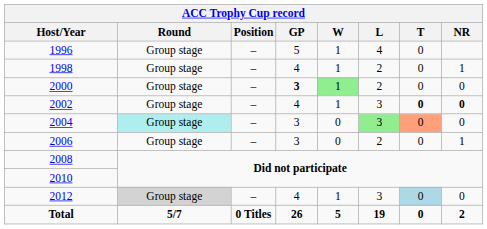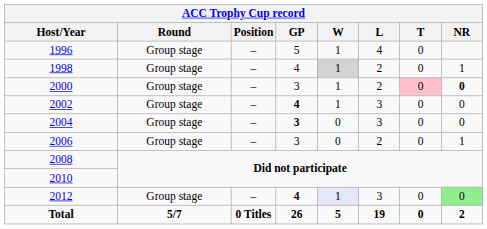(338, 68) no background -> (338, 68) lightgrey background
(297, 86) bold -> (297, 86) normal
(338, 86) lightgreen background -> (338, 86) no background
(421, 86) no background -> (421, 86) pink background
(462, 86) normal -> (462, 86) bold
(297, 104) normal -> (297, 104) bold
(421, 104) bold -> (421, 104) normal
(462, 104) bold -> (462, 104) normal
(174, 123) paleturquoise background -> (174, 123) no background
(297, 123) normal -> (297, 123) bold
(379, 123) lightgreen background -> (379, 123) no background
(421, 123) lightsalmon background -> (421, 123) no background
(174, 196) lightgrey background -> (174, 196) no background
(297, 196) normal -> (297, 196) bold
(338, 196) no background -> (338, 196) lavender background
(421, 196) lightblue background -> (421, 196) no background
(462, 196) no background -> (462, 196) lightgreen background
